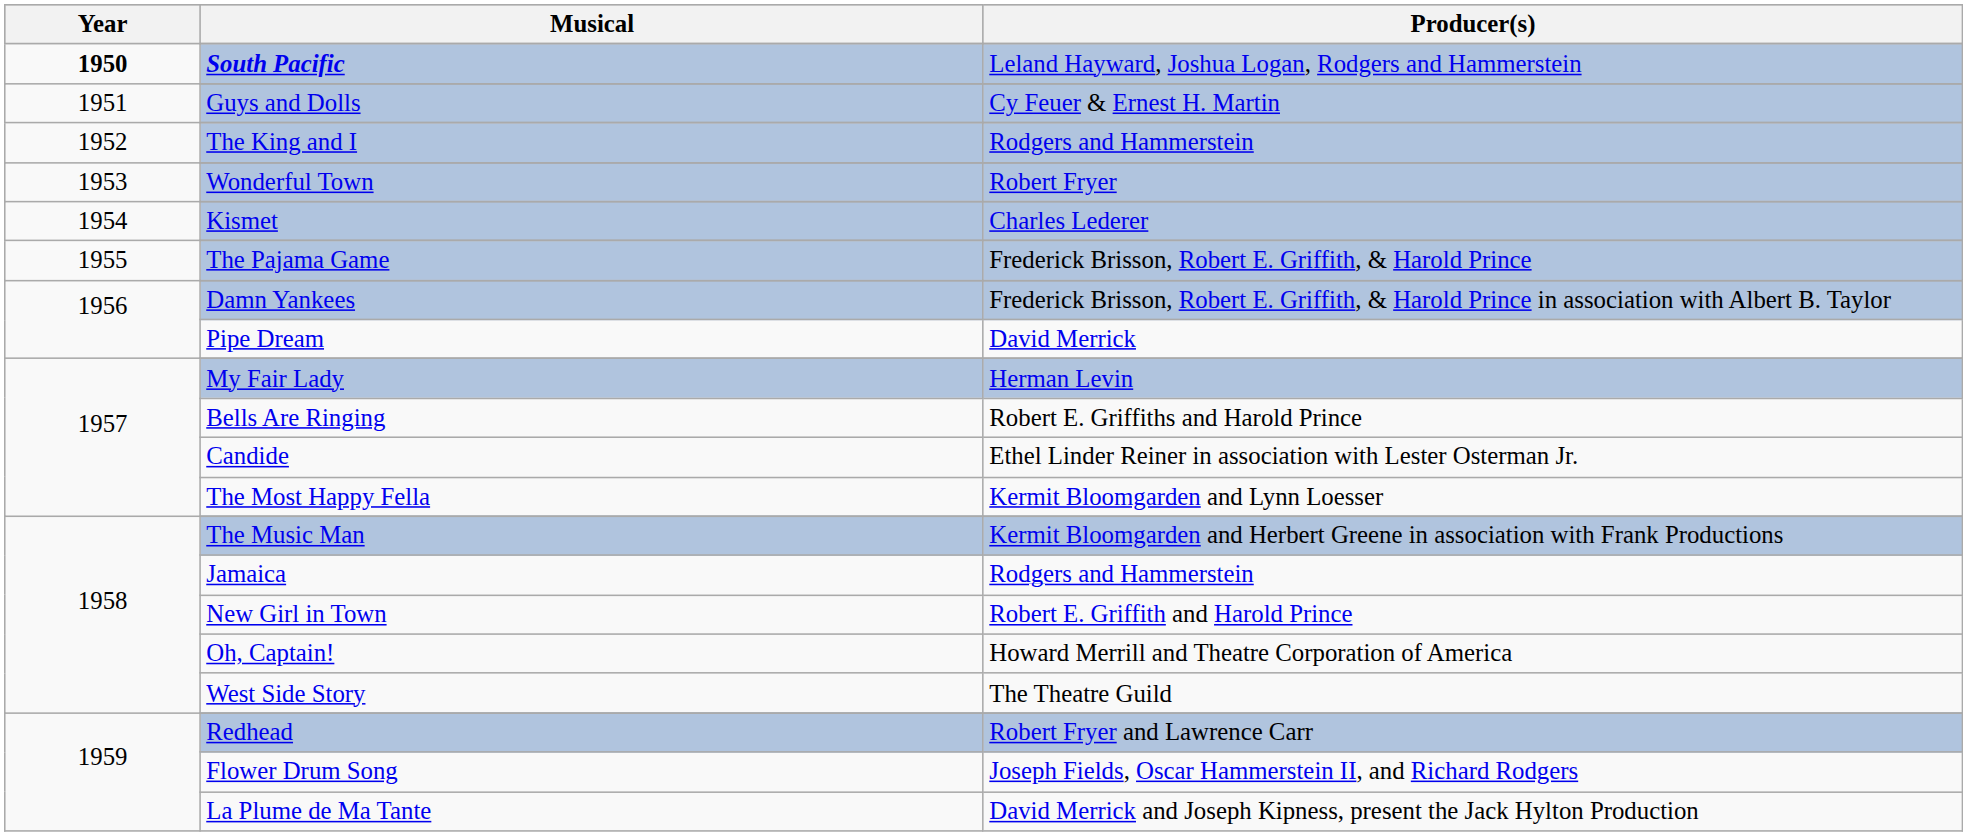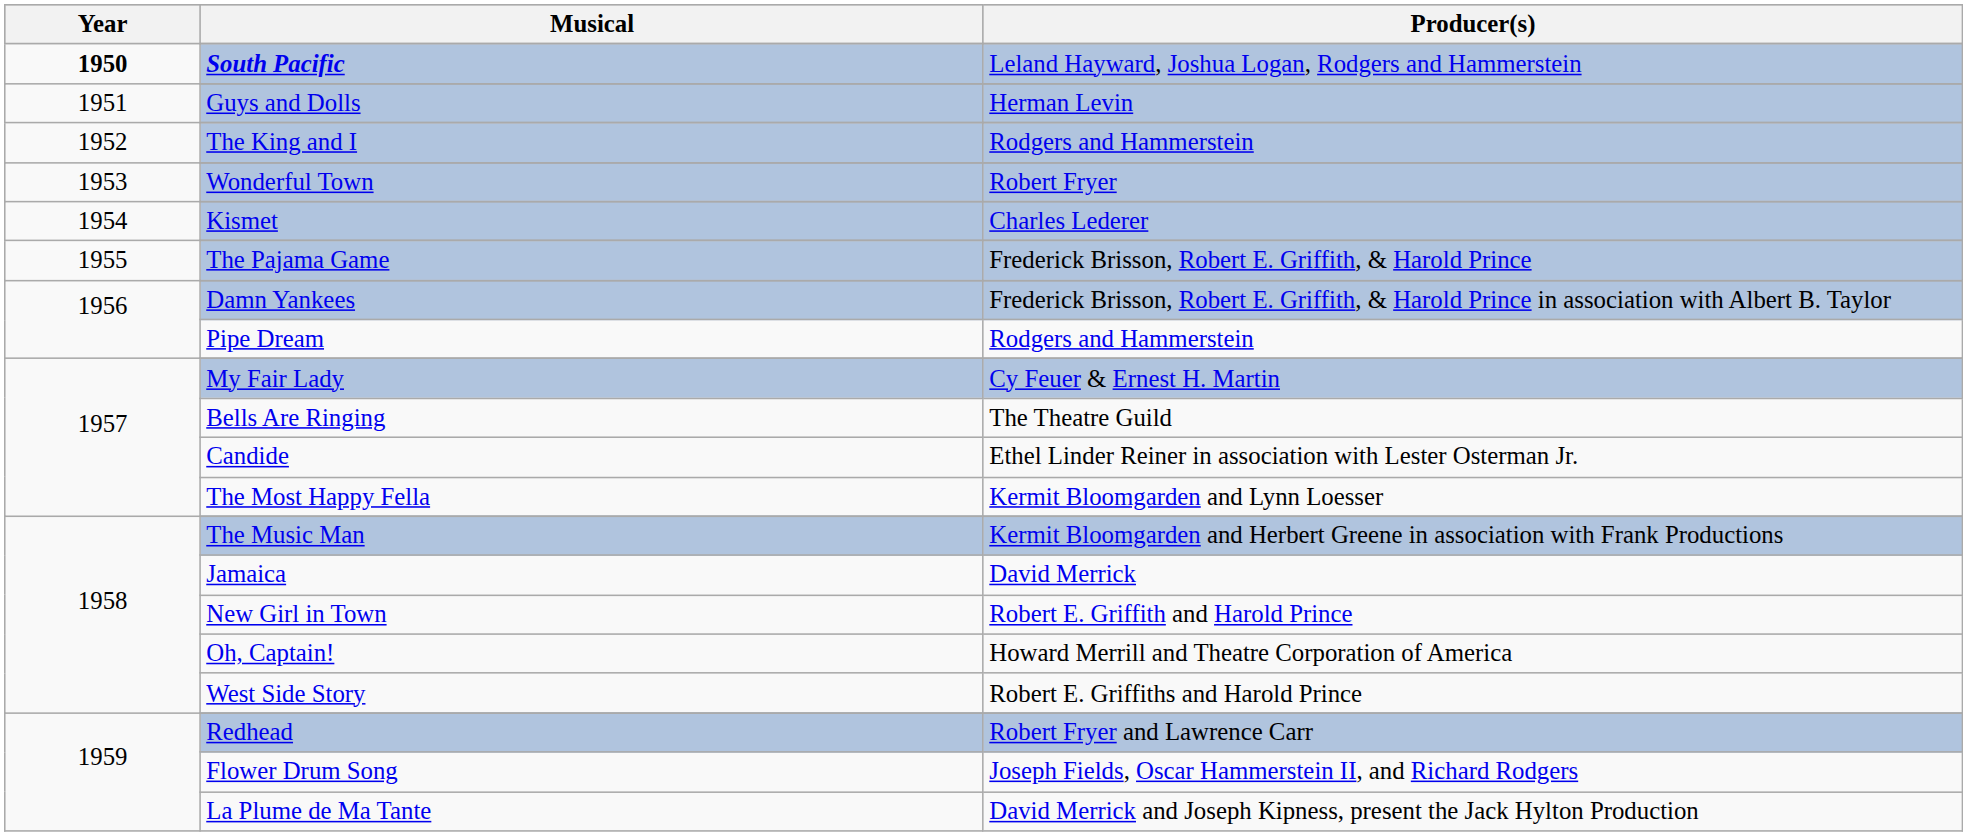(1135, 102) Cy Feuer & Ernest H. Martin -> (1061, 102) Herman Levin
(1063, 338) David Merrick -> (1122, 338) Rodgers and Hammerstein
(1061, 378) Herman Levin -> (1135, 378) Cy Feuer & Ernest H. Martin
(1176, 417) Robert E. Griffiths and Harold Prince -> (1081, 417) The Theatre Guild
(1122, 574) Rodgers and Hammerstein -> (1063, 574) David Merrick
(1081, 692) The Theatre Guild -> (1176, 692) Robert E. Griffiths and Harold Prince
